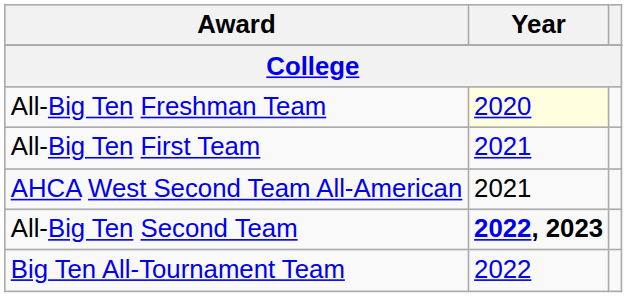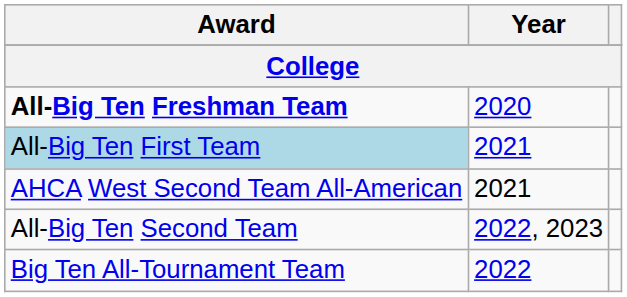(168, 106) normal -> (179, 106) bold
(503, 106) lightyellow background -> (503, 106) no background
(136, 147) no background -> (136, 147) lightblue background
(539, 229) bold -> (539, 229) normal
